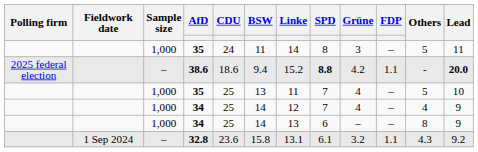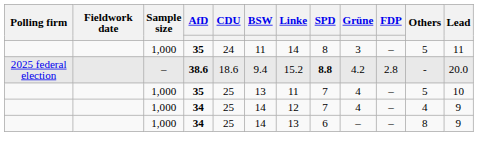(391, 70) 1.1 -> (391, 70) 2.8
(458, 70) bold -> (458, 70) normal
- row: (39, 139)
